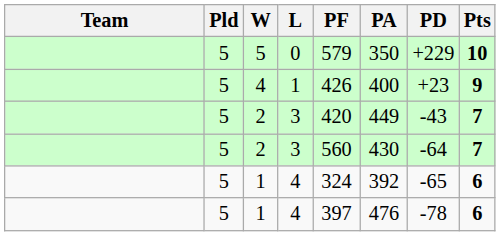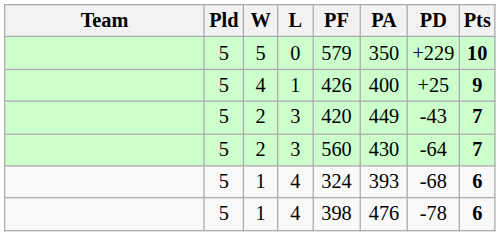(433, 85) +23 -> (433, 85) +25
(384, 181) 392 -> (384, 181) 393
(433, 181) -65 -> (433, 181) -68
(337, 213) 397 -> (337, 213) 398
